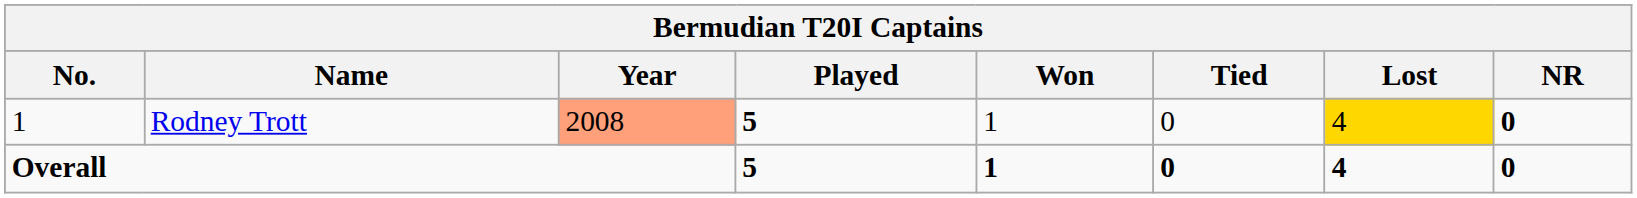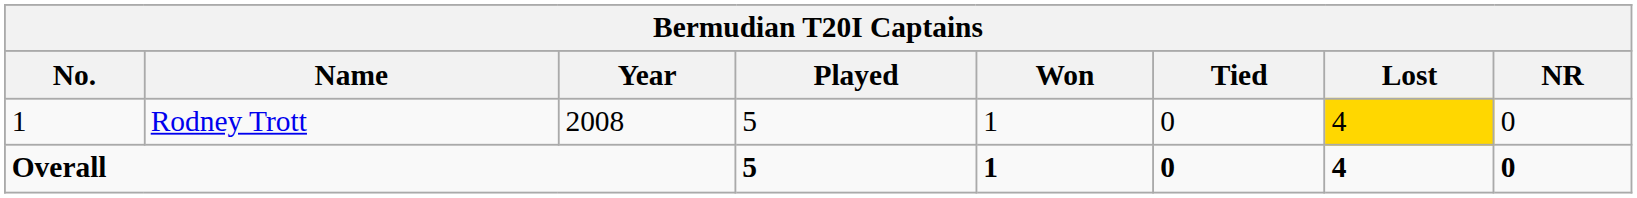(595, 121) lightsalmon background -> (595, 121) no background
(750, 121) bold -> (750, 121) normal
(1508, 121) bold -> (1508, 121) normal
